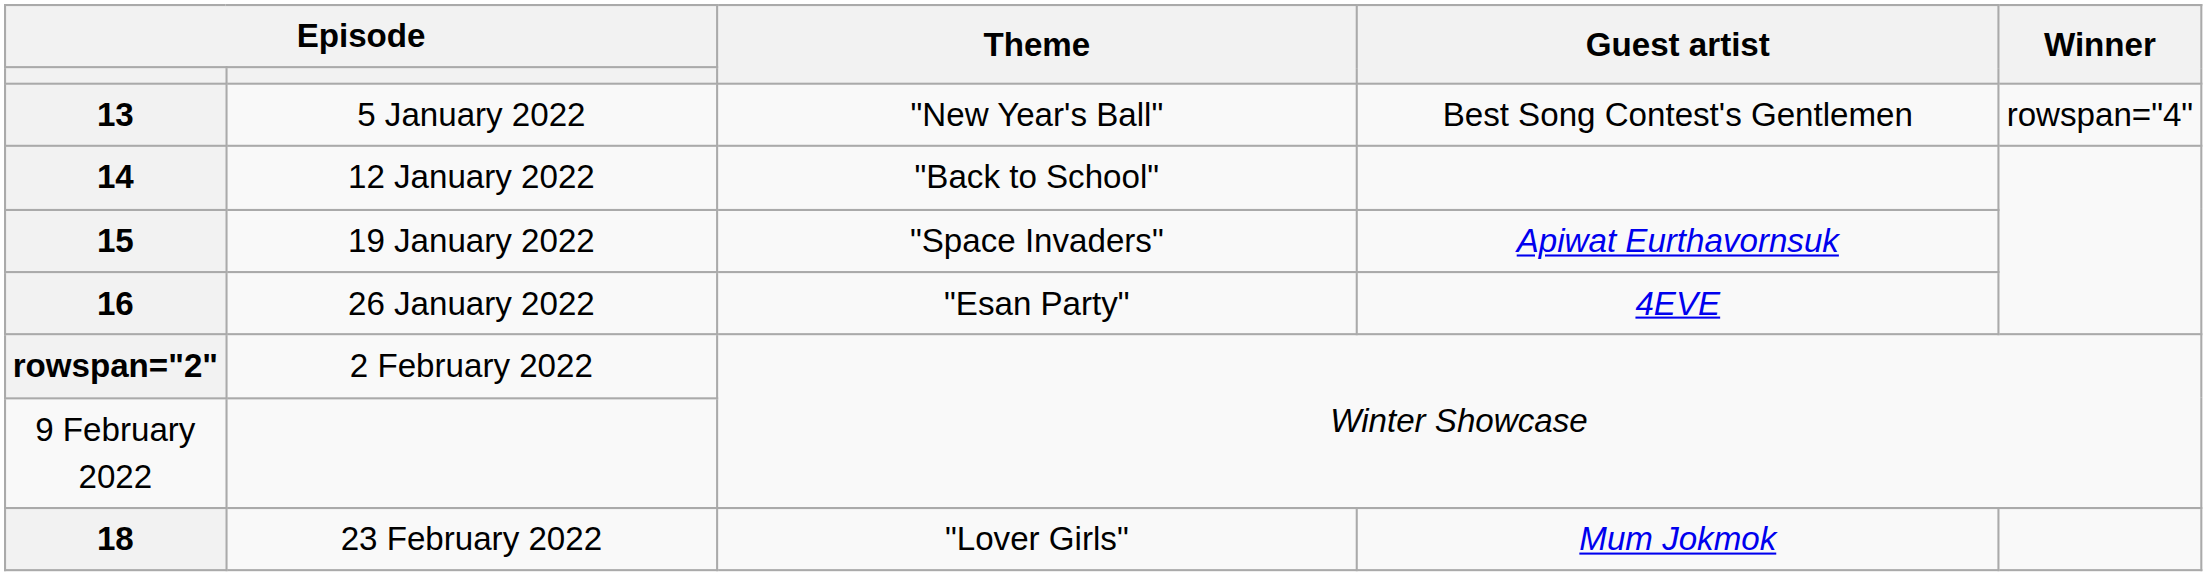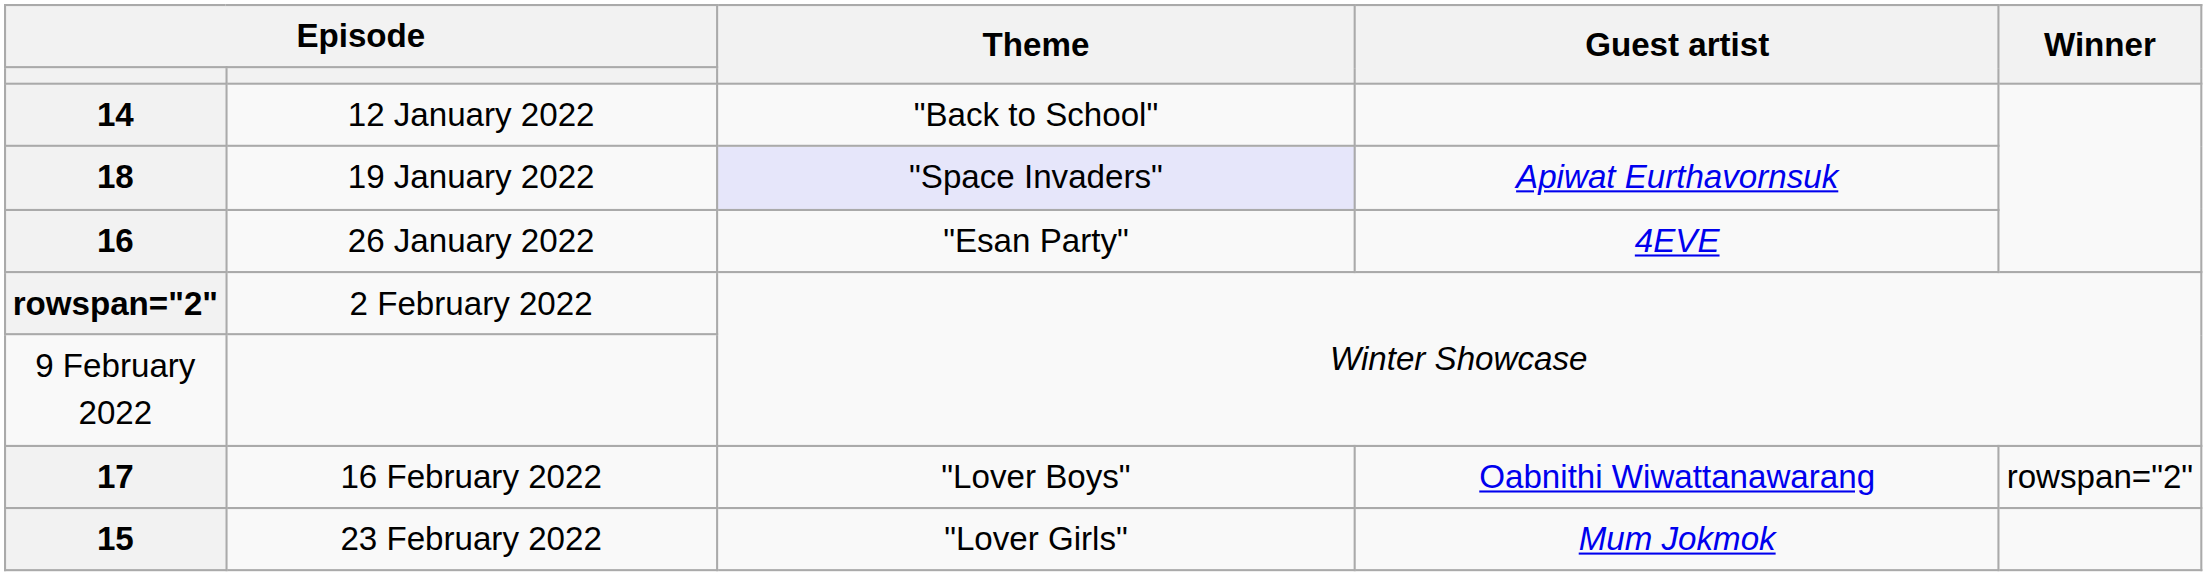- row: (471, 115)
(115, 240) 15 -> (115, 177) 18
(1037, 240) no background -> (1036, 177) lavender background
+ row: (471, 477)
(115, 539) 18 -> (115, 539) 15
